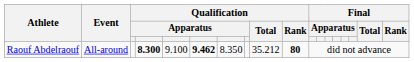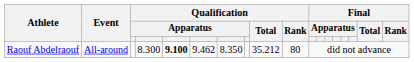(149, 50) bold -> (149, 50) normal
(176, 50) normal -> (176, 50) bold
(204, 50) bold -> (204, 50) normal
(295, 50) bold -> (295, 50) normal
